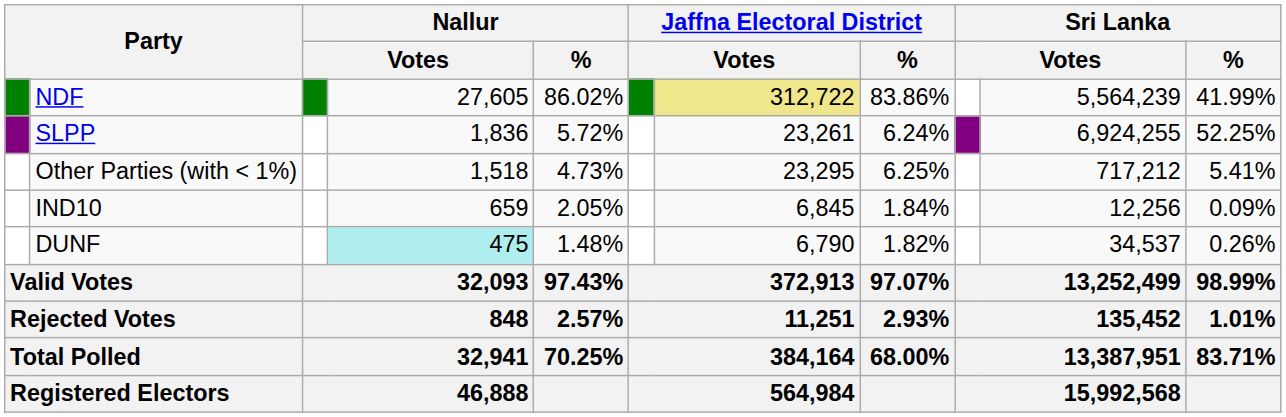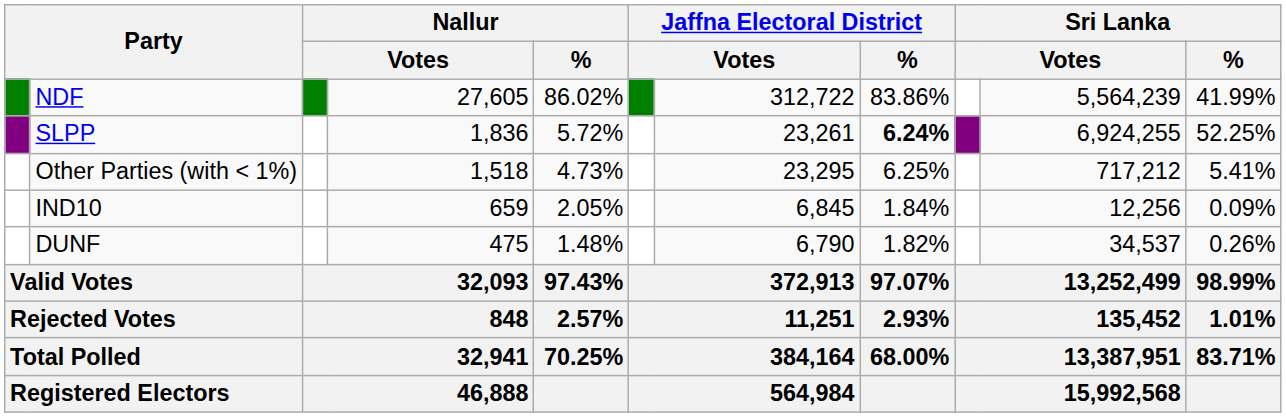(812, 97) khaki background -> (812, 97) no background
(916, 134) normal -> (916, 134) bold
(509, 245) paleturquoise background -> (509, 245) no background
